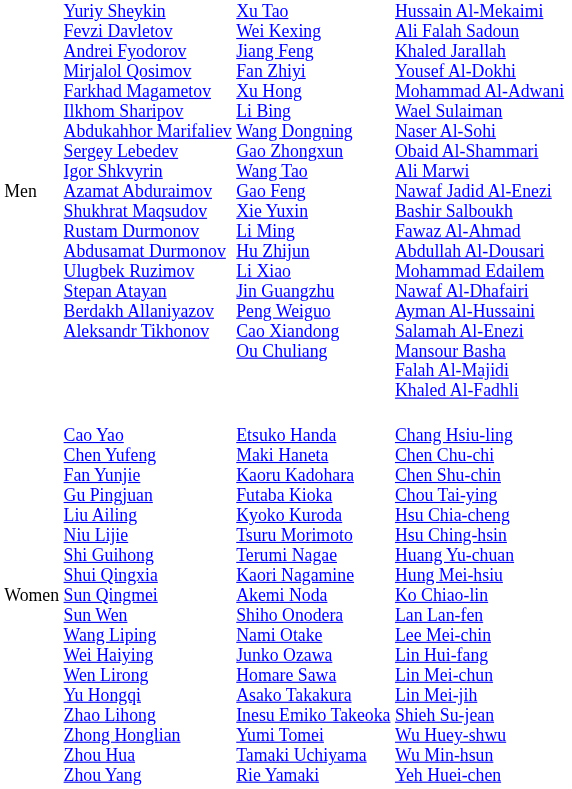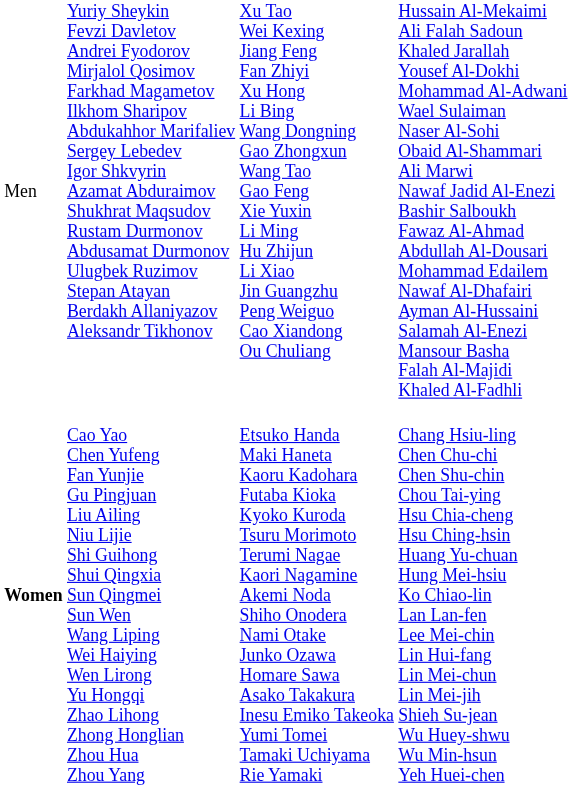(32, 595) normal -> (33, 595) bold
